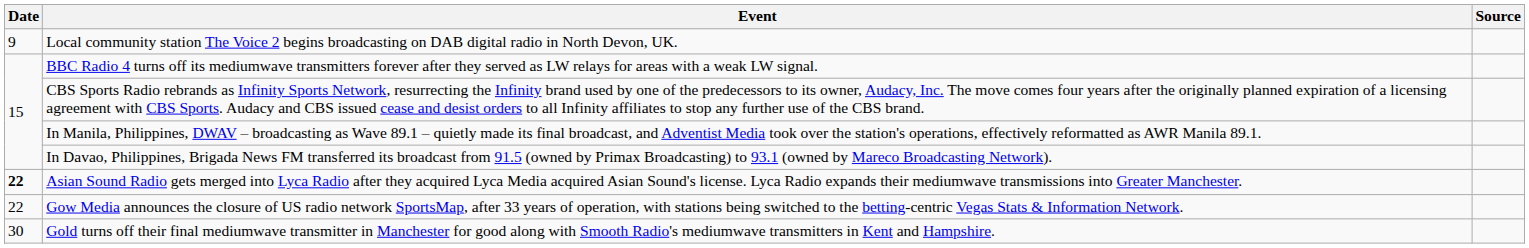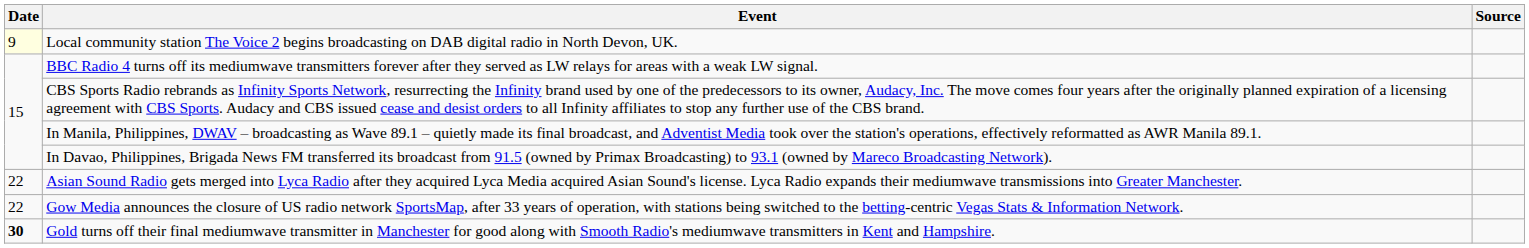(12, 41) no background -> (12, 41) lightyellow background
(16, 181) bold -> (16, 181) normal
(16, 231) normal -> (16, 231) bold
